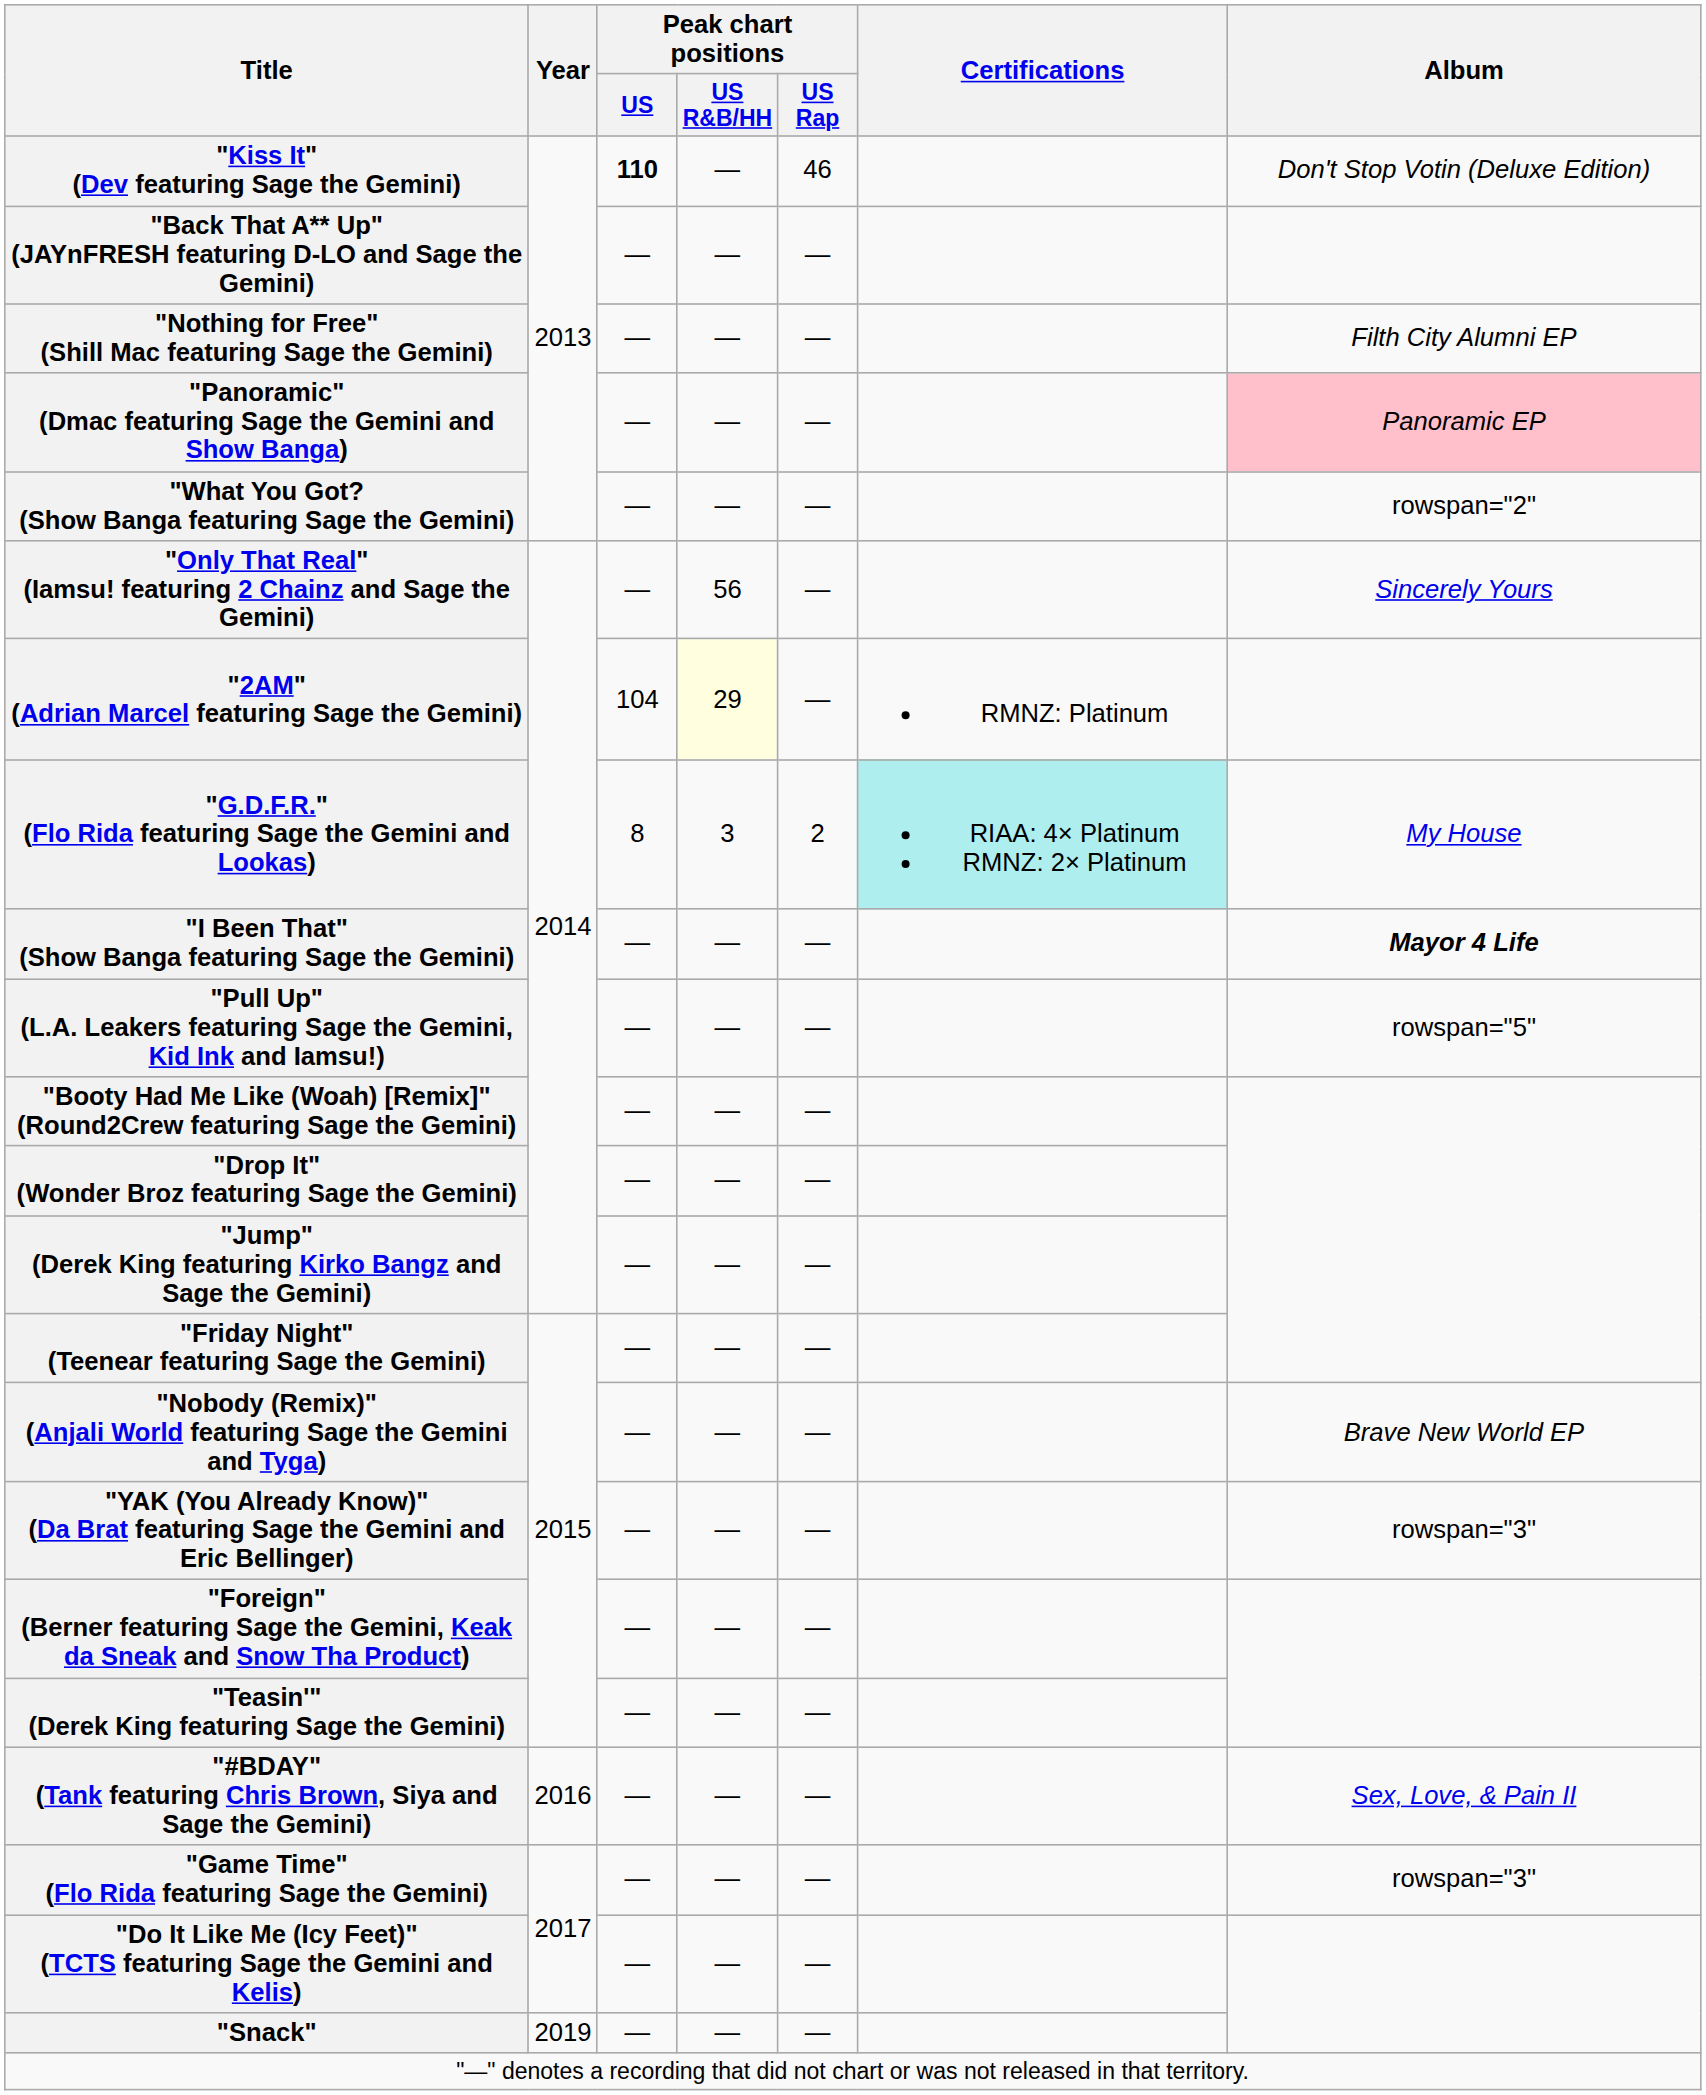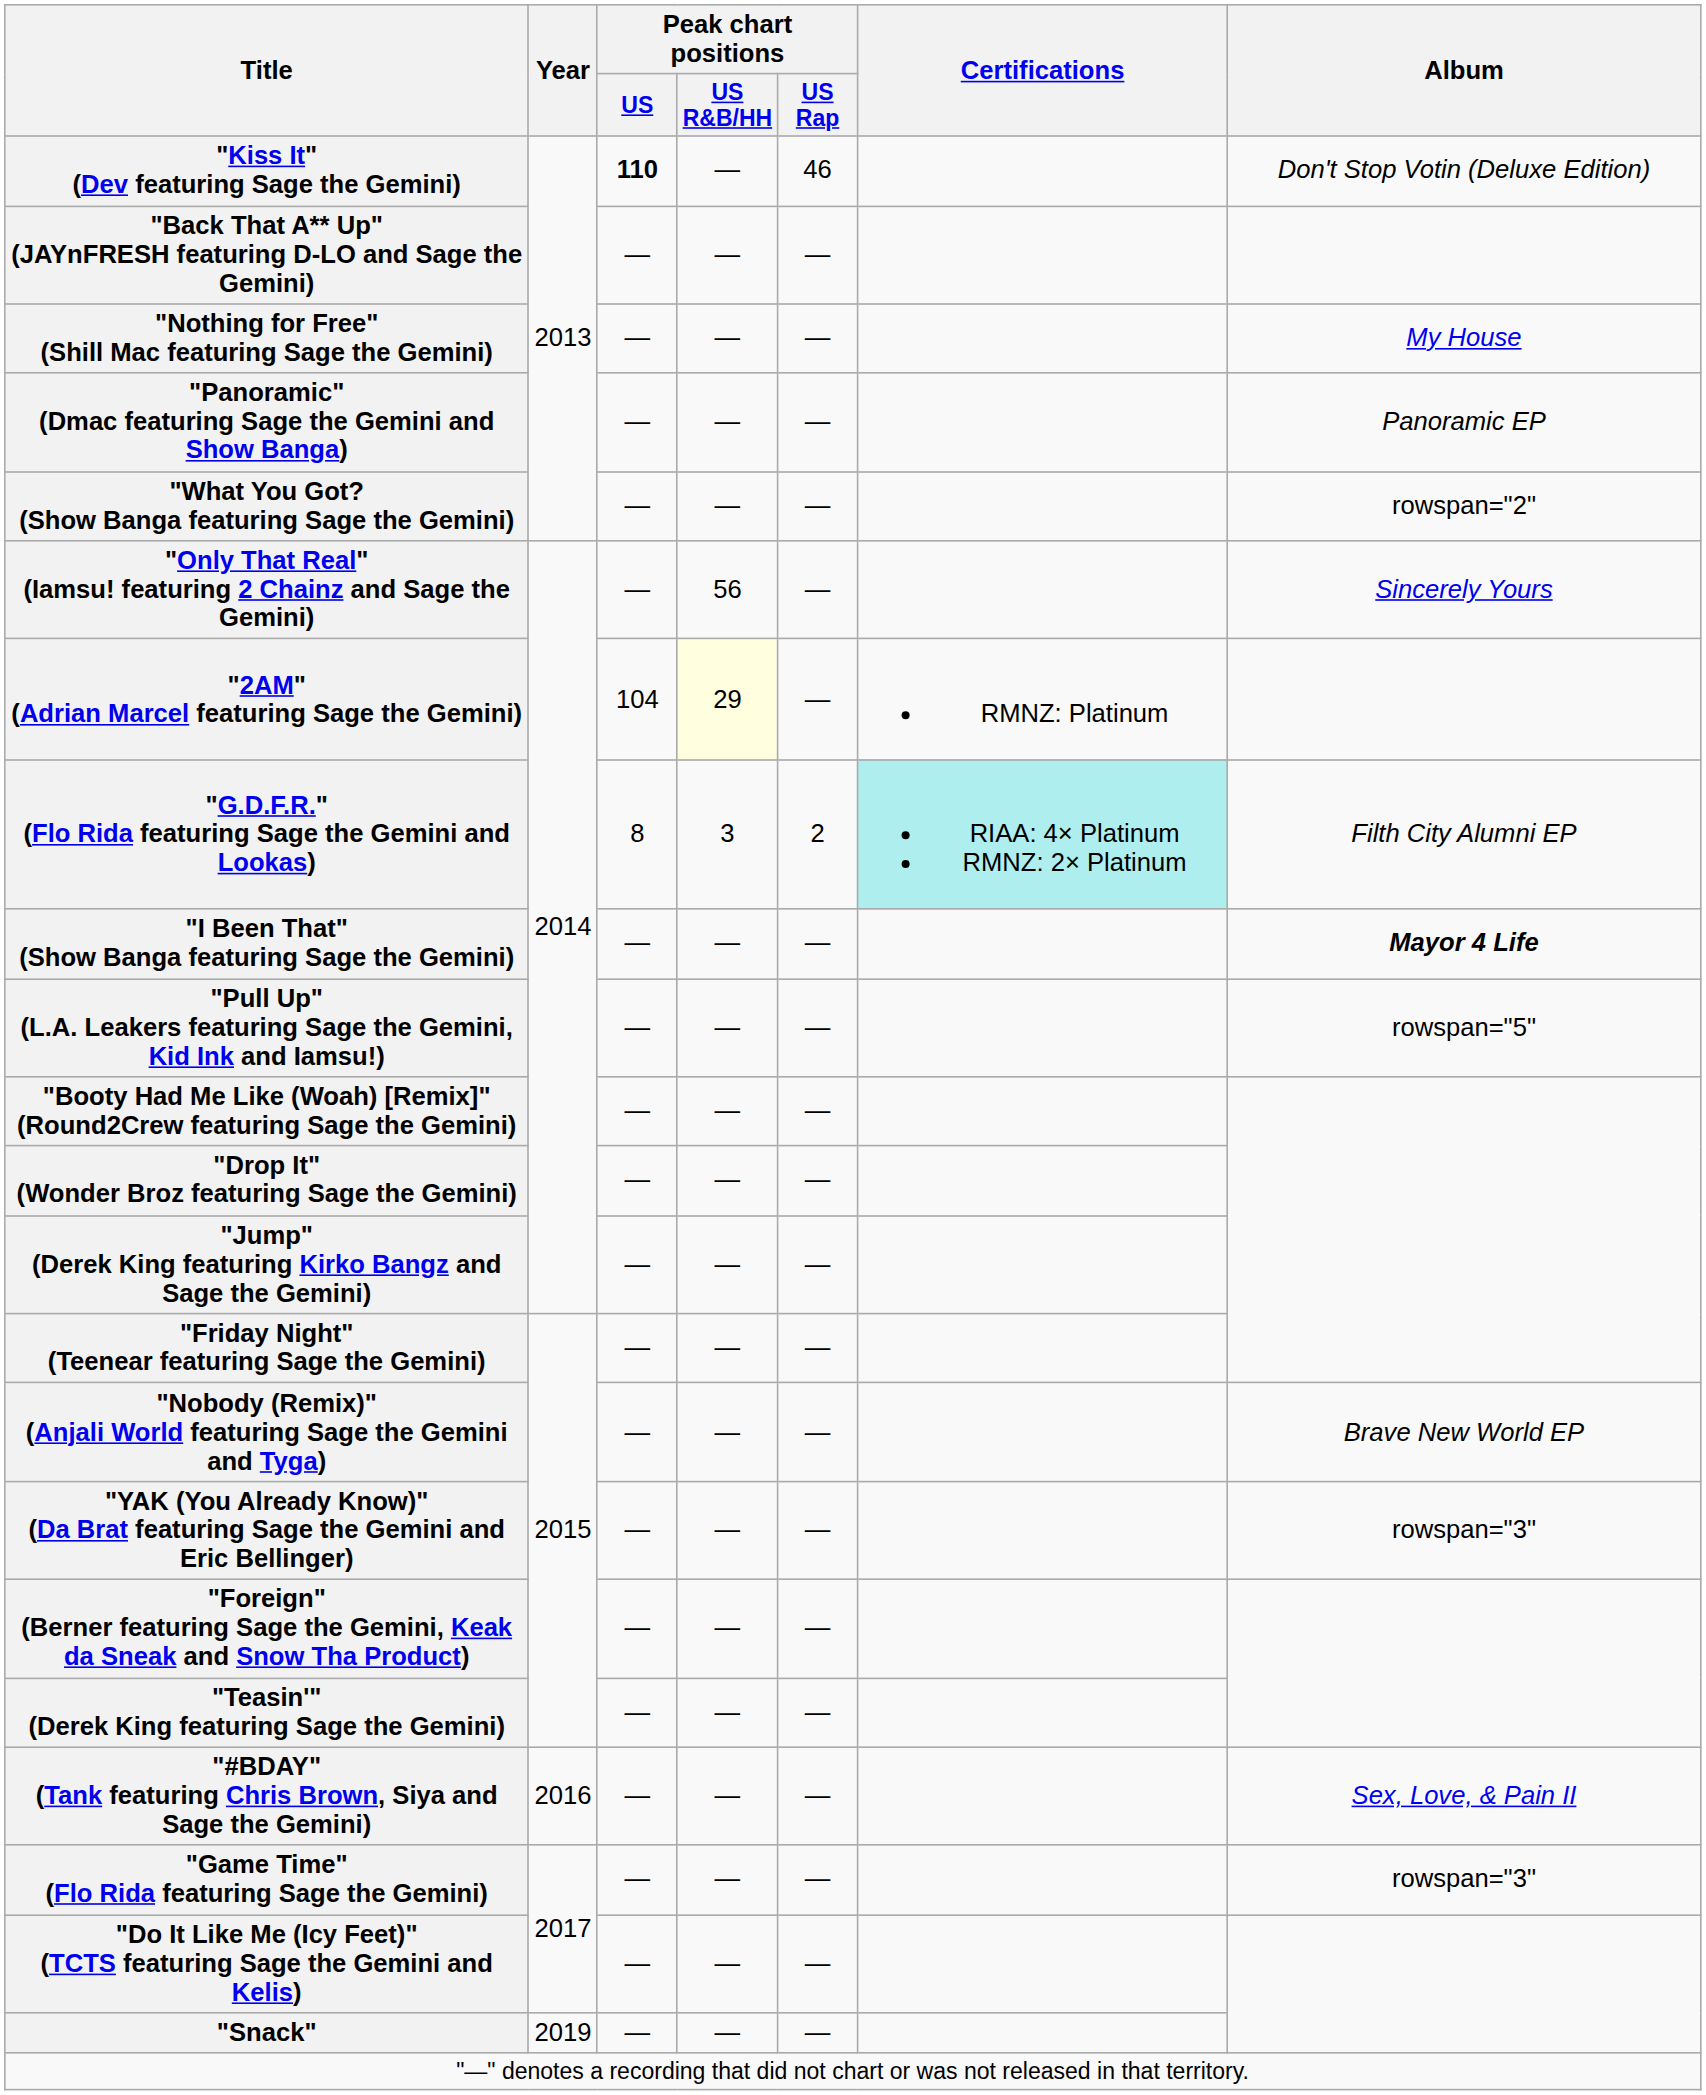(1464, 338) Filth City Alumni EP -> (1464, 338) My House
(1464, 422) pink background -> (1464, 422) no background
(1464, 834) My House -> (1464, 834) Filth City Alumni EP
